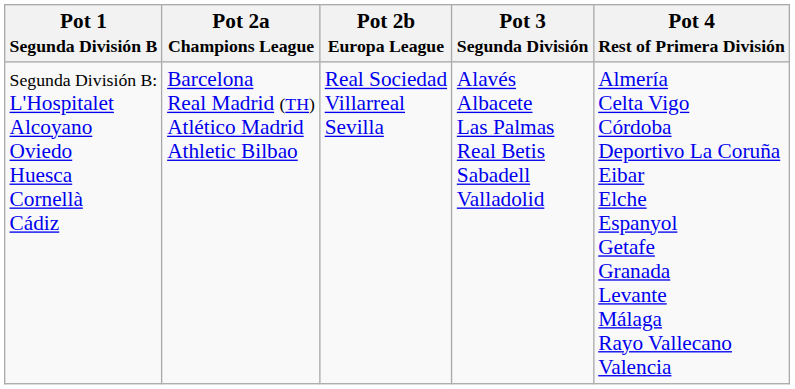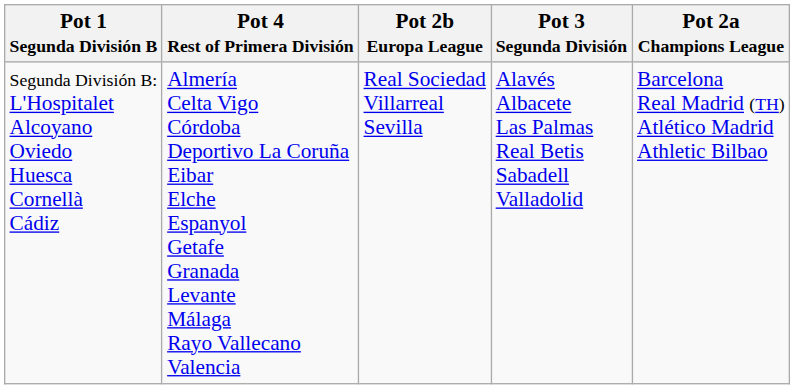columns swapped: (241, 33) <-> (691, 33)
